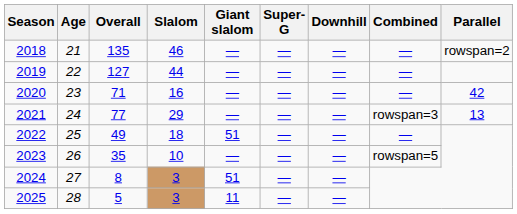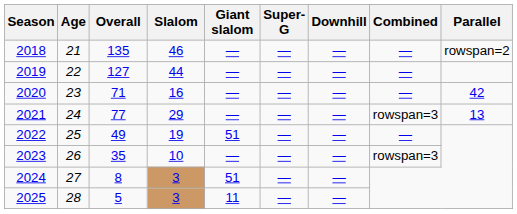(176, 135) 18 -> (176, 135) 19
(406, 156) rowspan=5 -> (406, 156) rowspan=3
